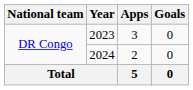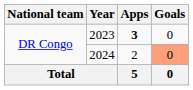(134, 34) normal -> (134, 34) bold
(170, 54) no background -> (170, 54) lightsalmon background
